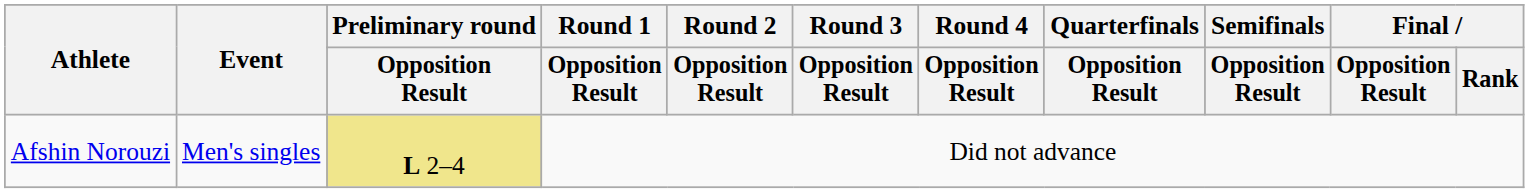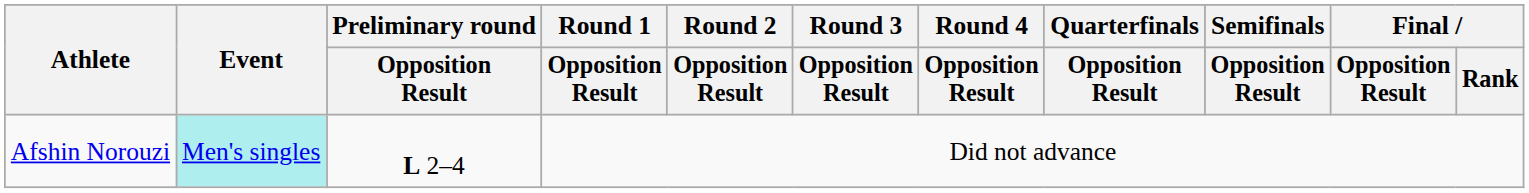(251, 151) no background -> (251, 151) paleturquoise background
(434, 166) khaki background -> (434, 166) no background
